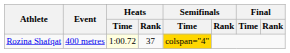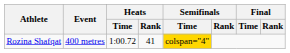(122, 41) lightyellow background -> (122, 41) no background
(151, 41) 37 -> (151, 41) 41
